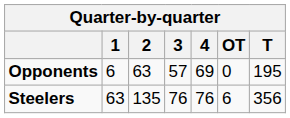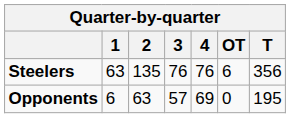rows swapped: (41, 98) <-> (53, 71)
